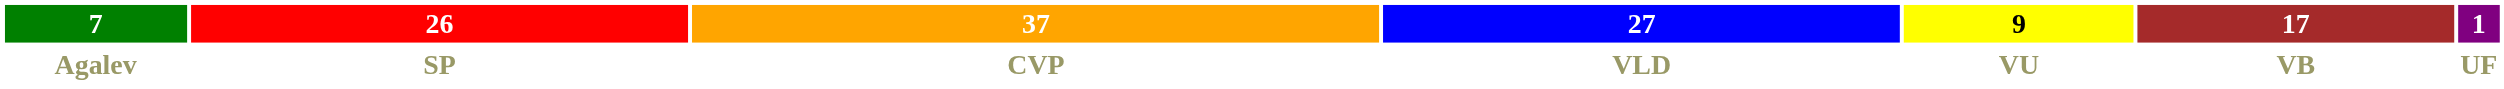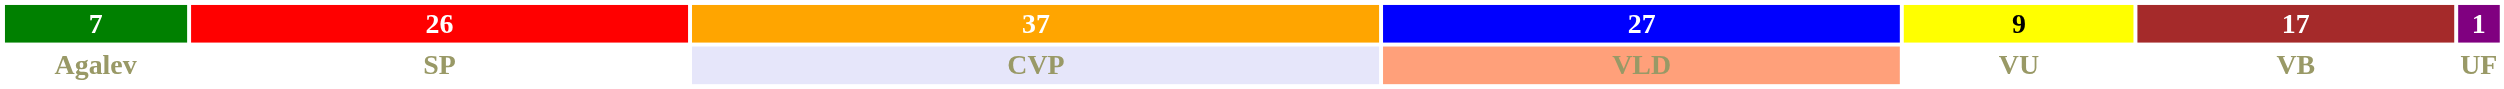(1036, 64) no background -> (1036, 64) lavender background
(1642, 64) no background -> (1642, 64) lightsalmon background
